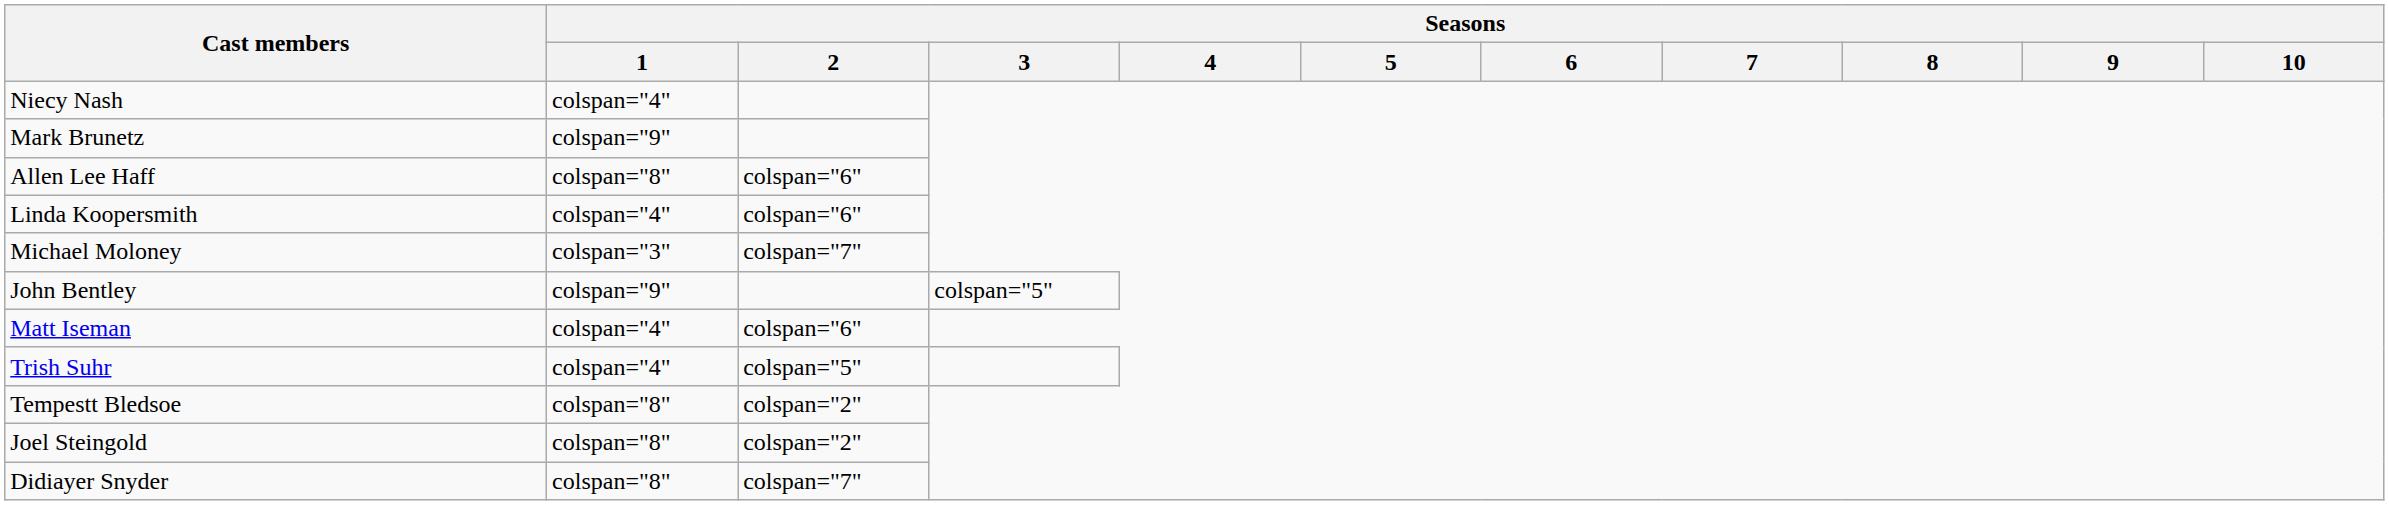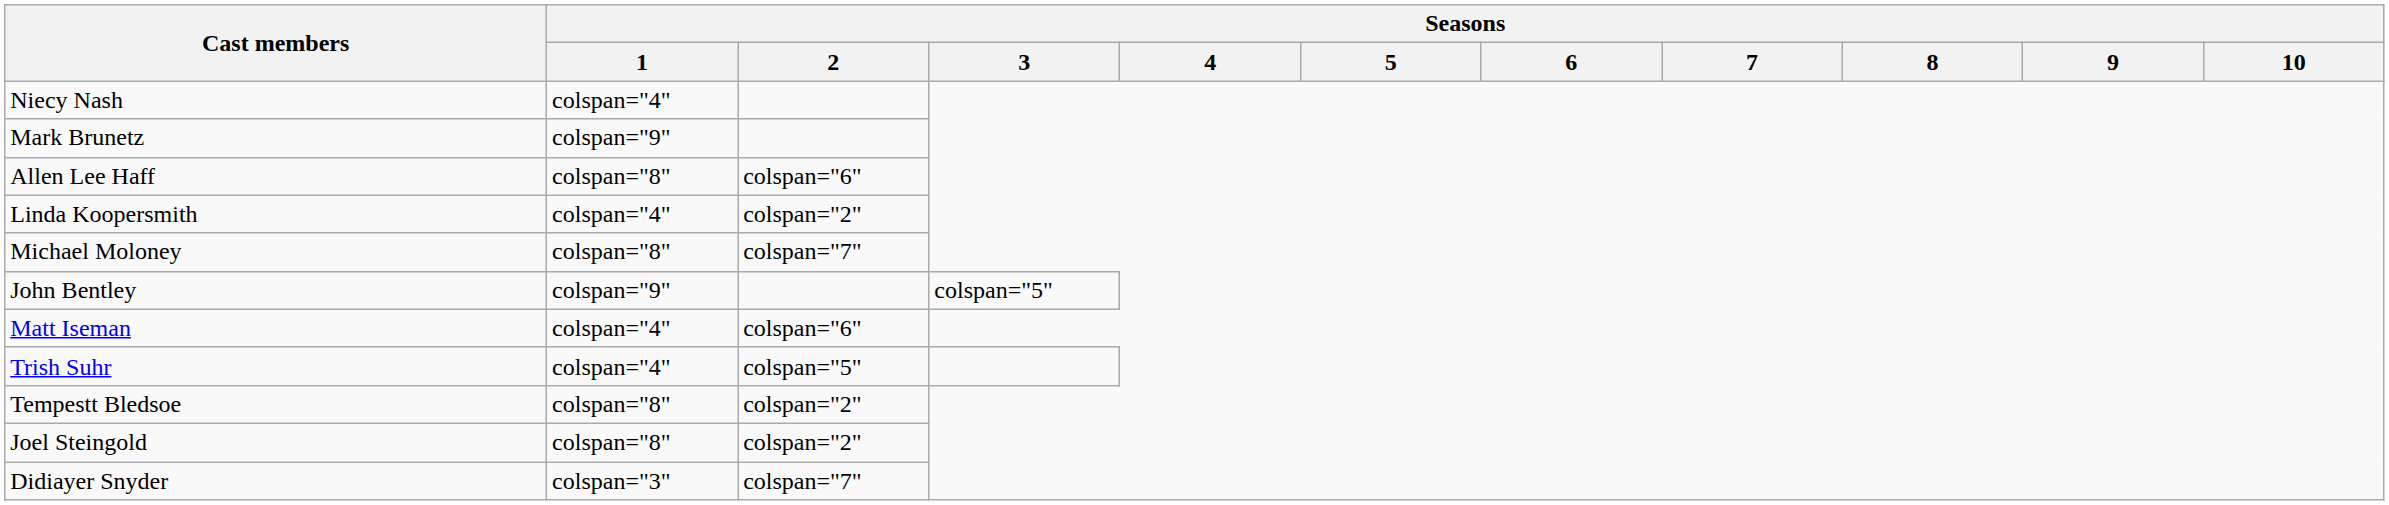(802, 213) colspan="6" -> (802, 213) colspan="2"
(611, 251) colspan="3" -> (611, 251) colspan="8"
(611, 480) colspan="8" -> (611, 480) colspan="3"
